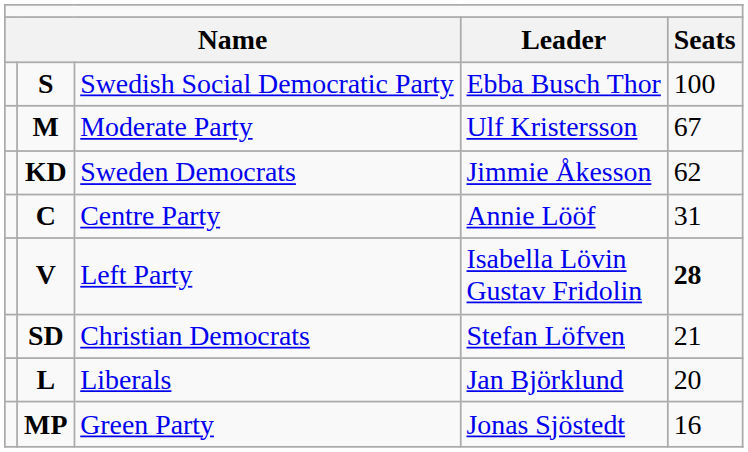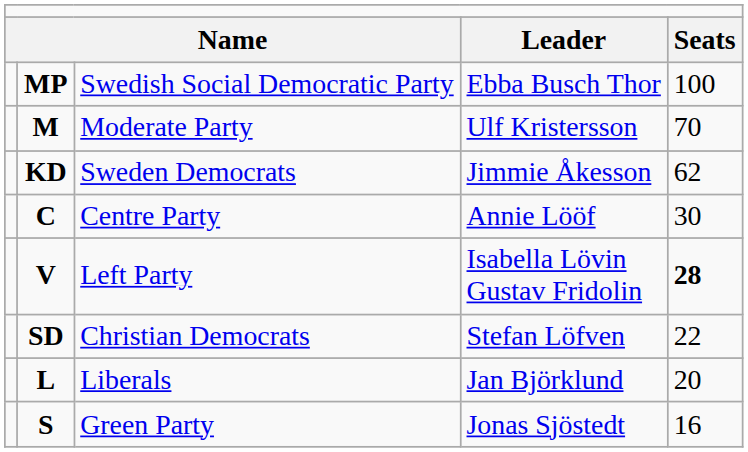(46, 83) S -> (46, 83) MP
(688, 127) 67 -> (688, 127) 70
(688, 216) 31 -> (688, 216) 30
(688, 335) 21 -> (688, 335) 22
(46, 423) MP -> (46, 423) S
